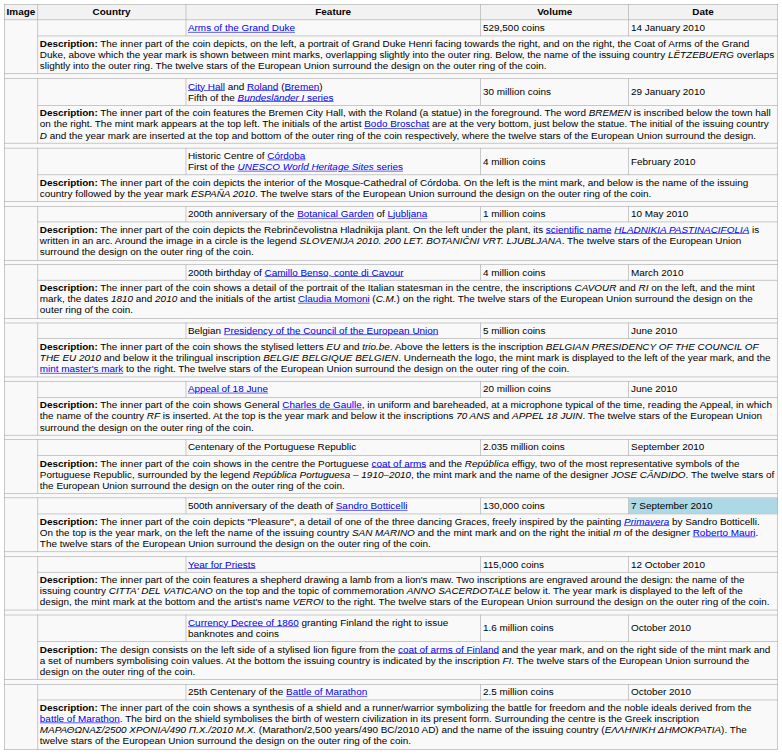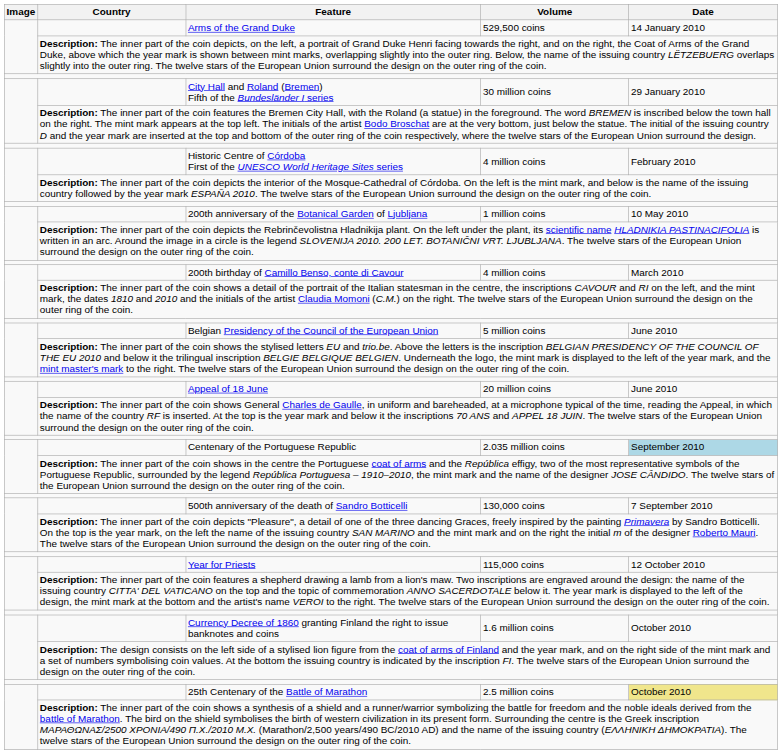(668, 447) no background -> (668, 447) lightblue background
(672, 506) lightblue background -> (672, 506) no background
(661, 692) no background -> (661, 692) khaki background
